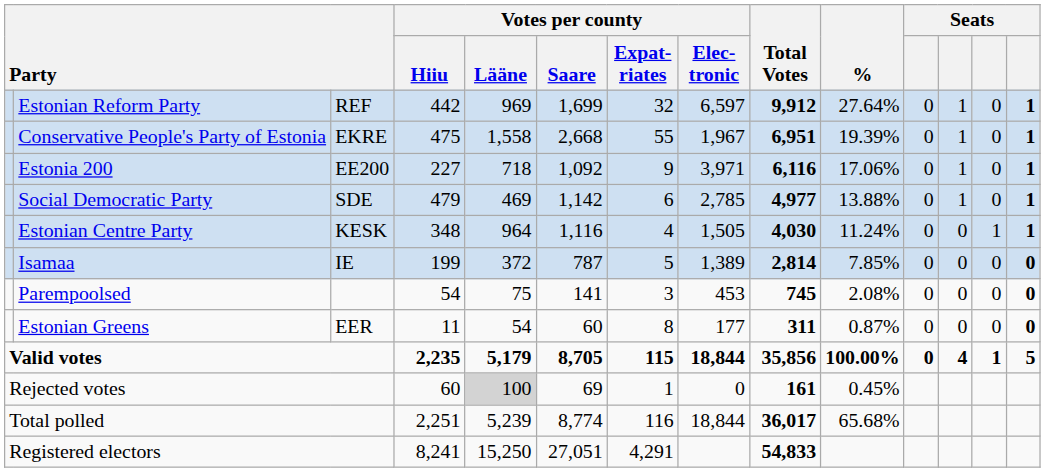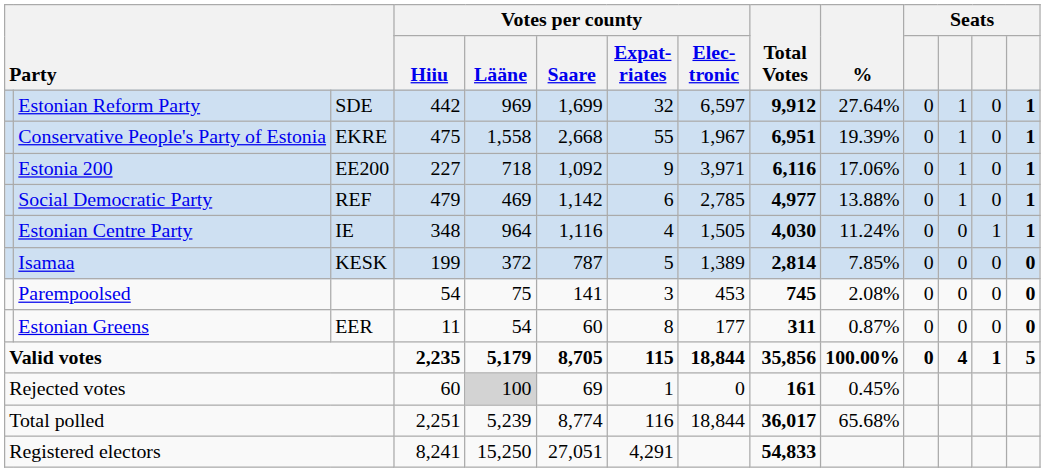(353, 105) REF -> (354, 105) SDE
(354, 199) SDE -> (353, 199) REF
(361, 231) KESK -> (345, 231) IE
(345, 262) IE -> (361, 262) KESK
